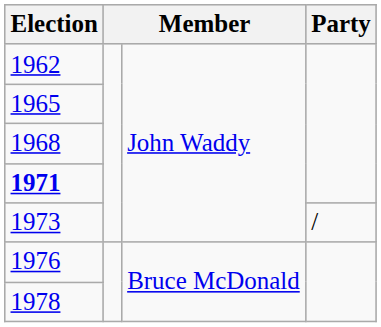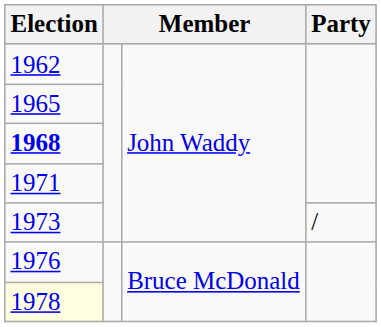(35, 143) normal -> (35, 143) bold
(35, 182) bold -> (35, 182) normal
(35, 301) no background -> (35, 301) lightyellow background
